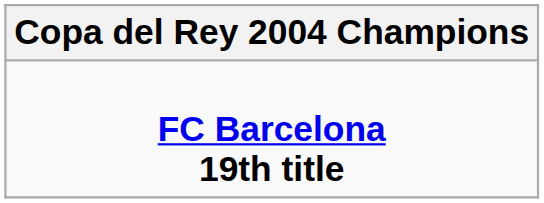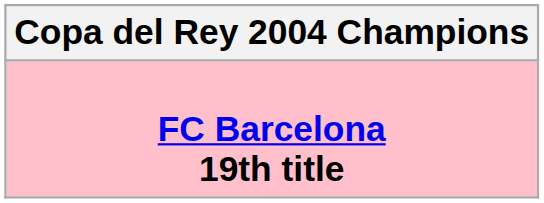(272, 148) no background -> (272, 148) pink background
